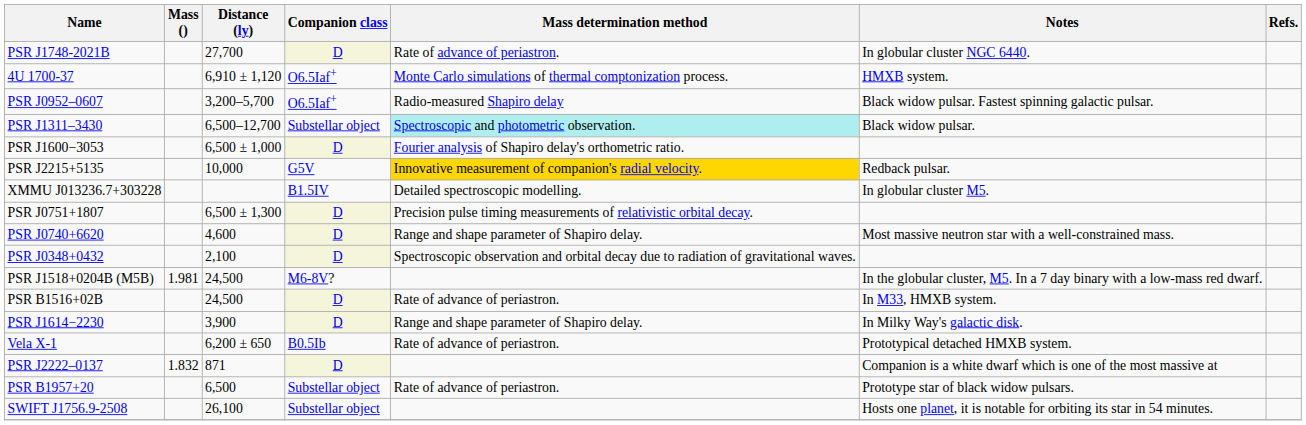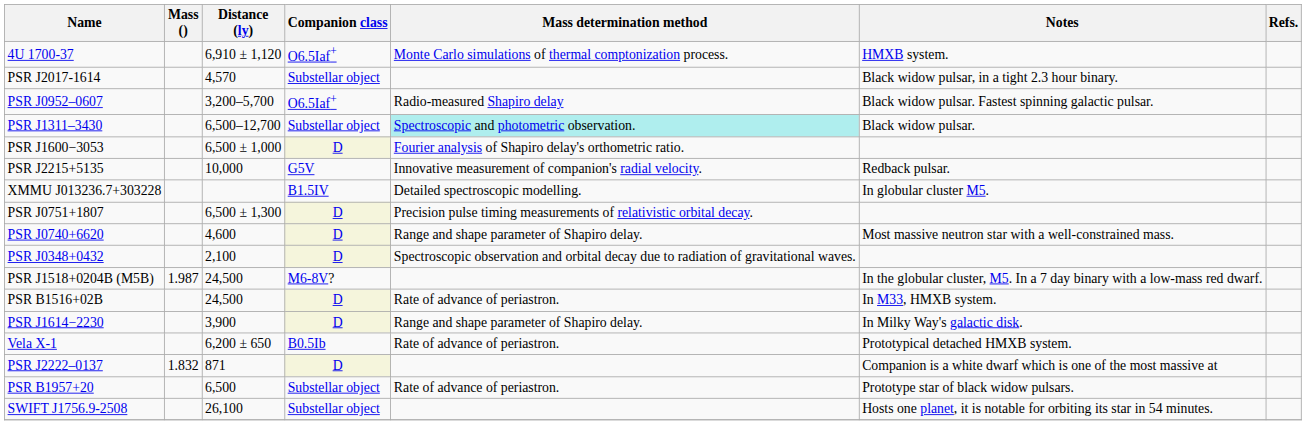- row: (59, 52)
+ row: (54, 78)
(548, 169) gold background -> (548, 169) no background
(183, 278) 1.981 -> (183, 278) 1.987
